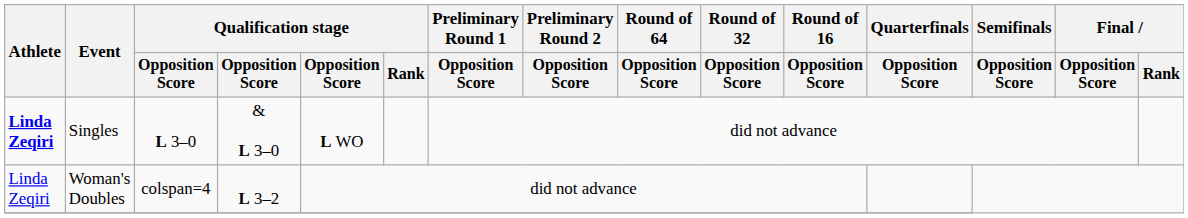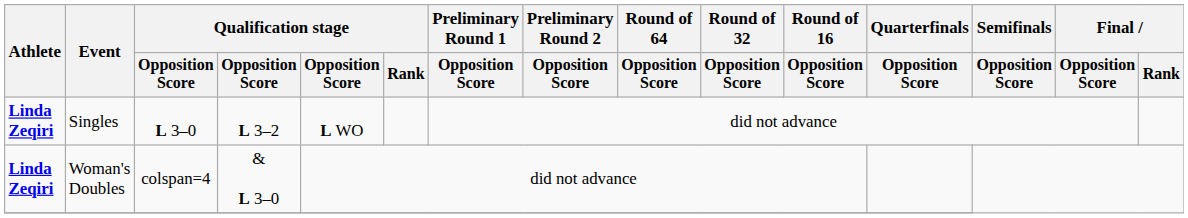(259, 131) & L 3–0 -> (259, 131) L 3–2
(29, 188) normal -> (31, 179) bold
(259, 198) L 3–2 -> (259, 179) & L 3–0
